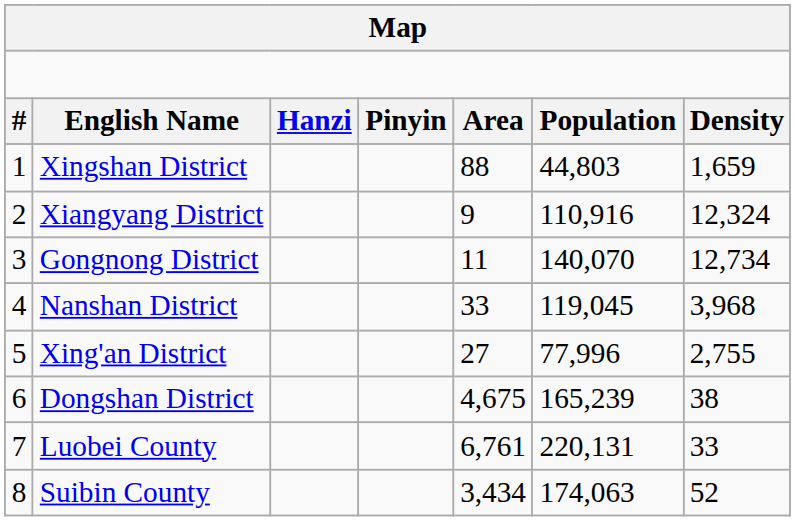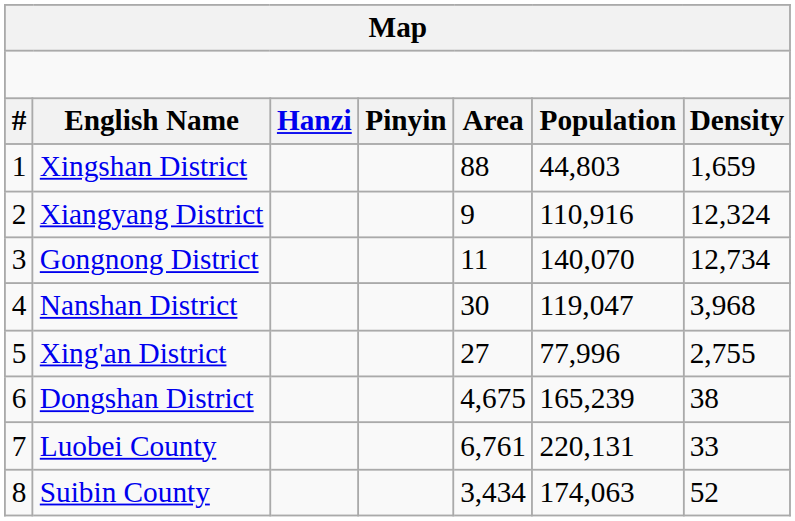(475, 306) 33 -> (475, 306) 30
(587, 306) 119,045 -> (587, 306) 119,047
